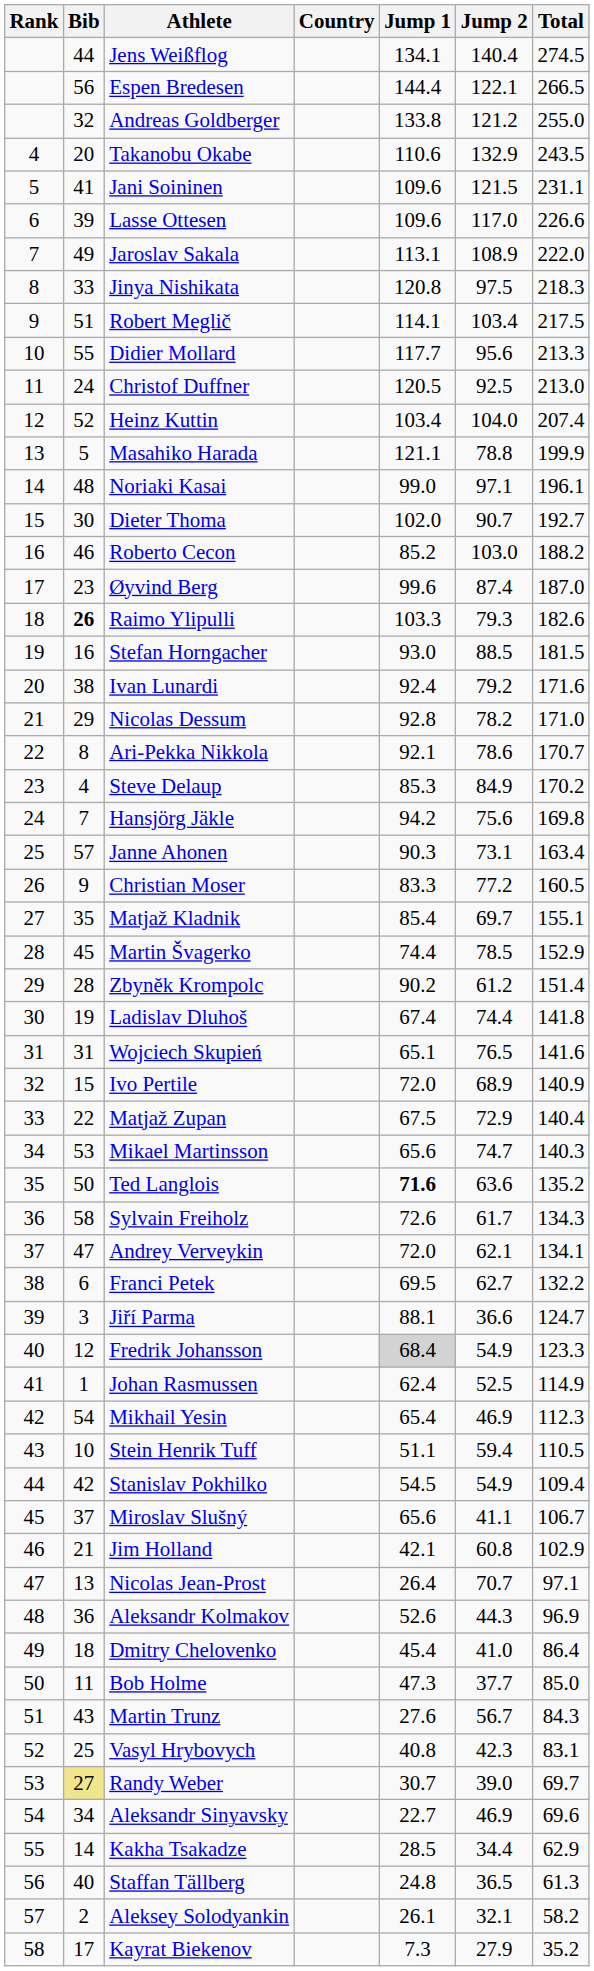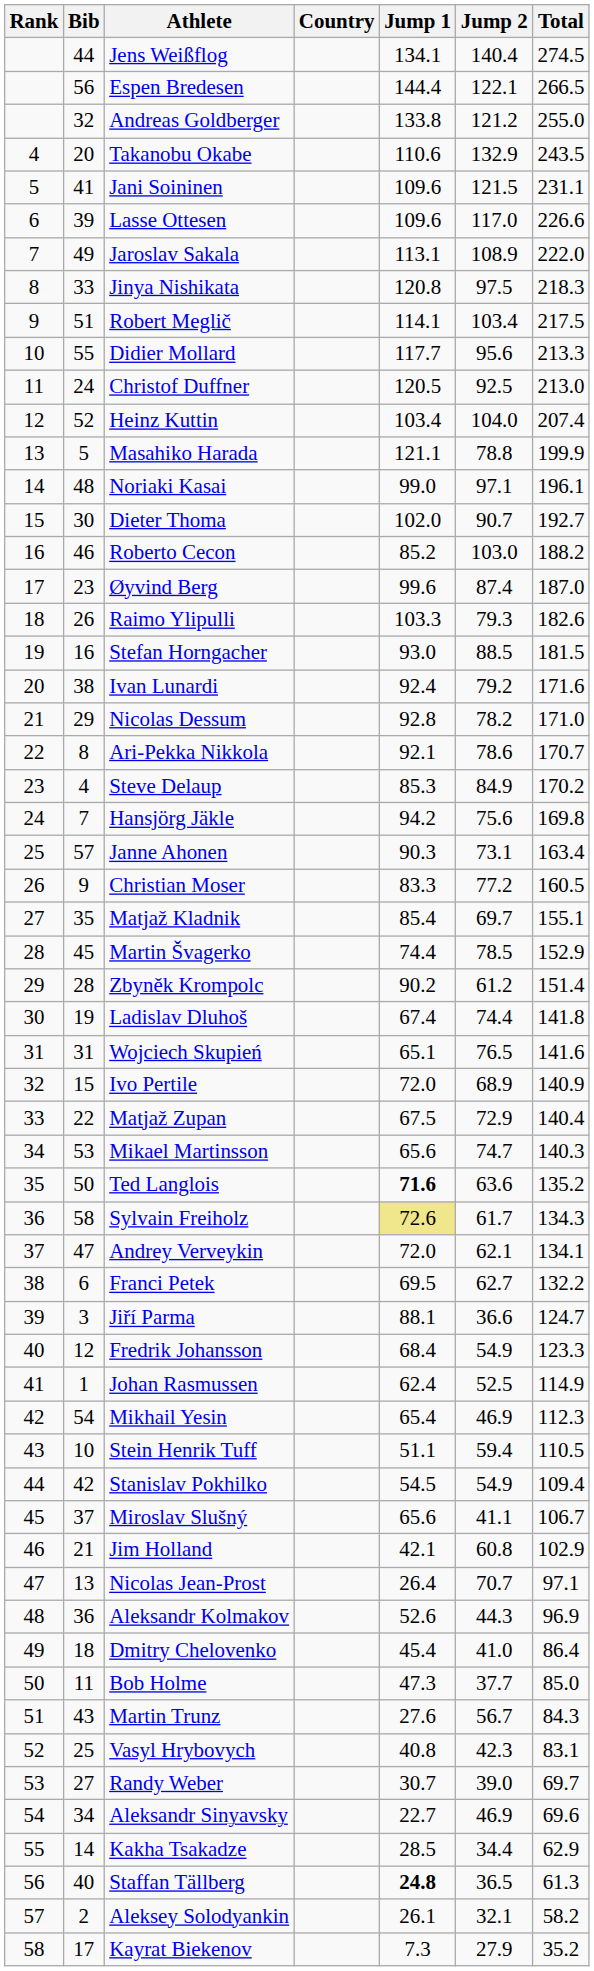(84, 619) bold -> (84, 619) normal
(418, 1217) no background -> (418, 1217) khaki background
(418, 1350) lightgrey background -> (418, 1350) no background
(84, 1782) khaki background -> (84, 1782) no background
(418, 1882) normal -> (418, 1882) bold
